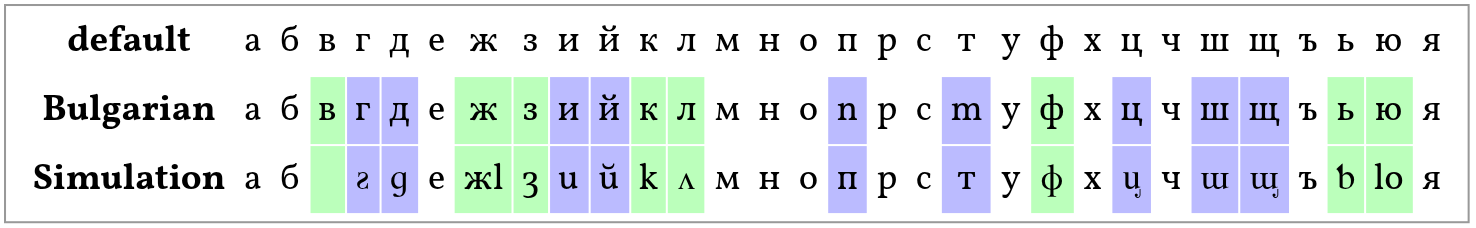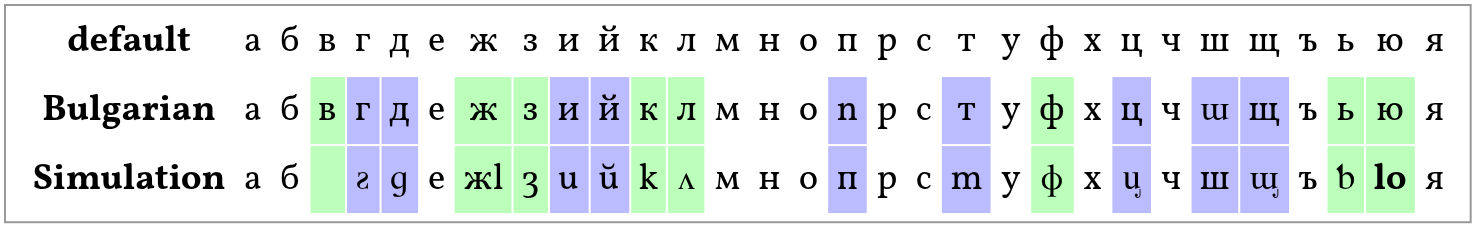(967, 111) m -> (967, 111) т
(1215, 111) ш -> (1215, 111) ɯ
(967, 180) т -> (967, 180) m
(1215, 180) ɯ -> (1215, 180) ш
(1389, 180) normal -> (1390, 180) bold
